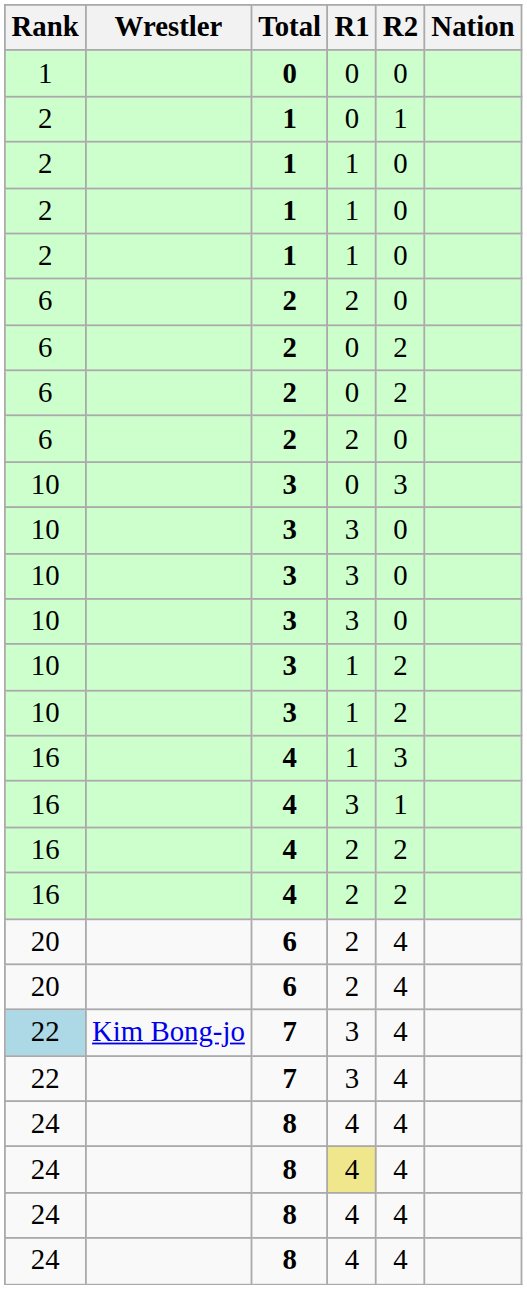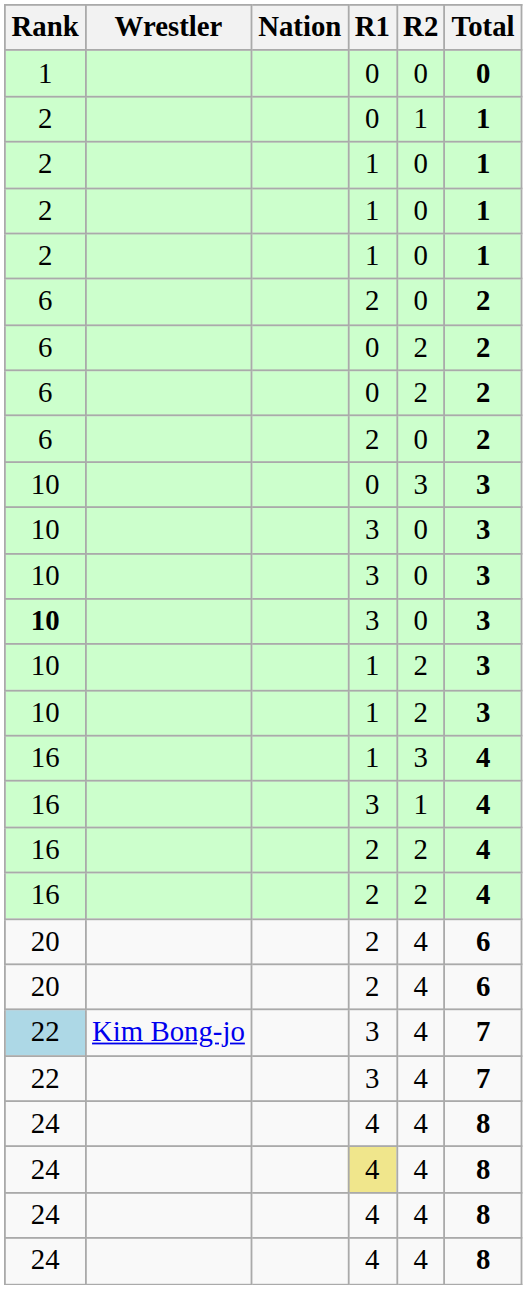columns swapped: (473, 27) <-> (290, 27)
(45, 621) normal -> (45, 621) bold
